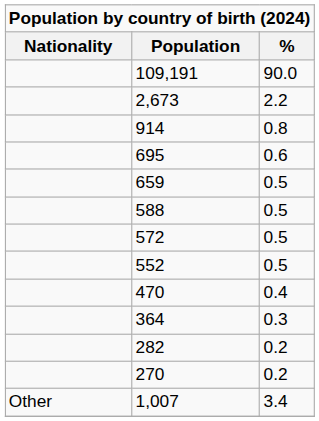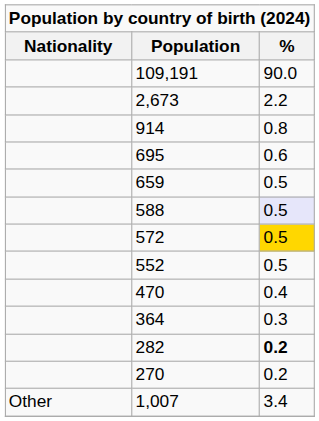(276, 210) no background -> (276, 210) lavender background
(276, 237) no background -> (276, 237) gold background
(276, 347) normal -> (276, 347) bold
